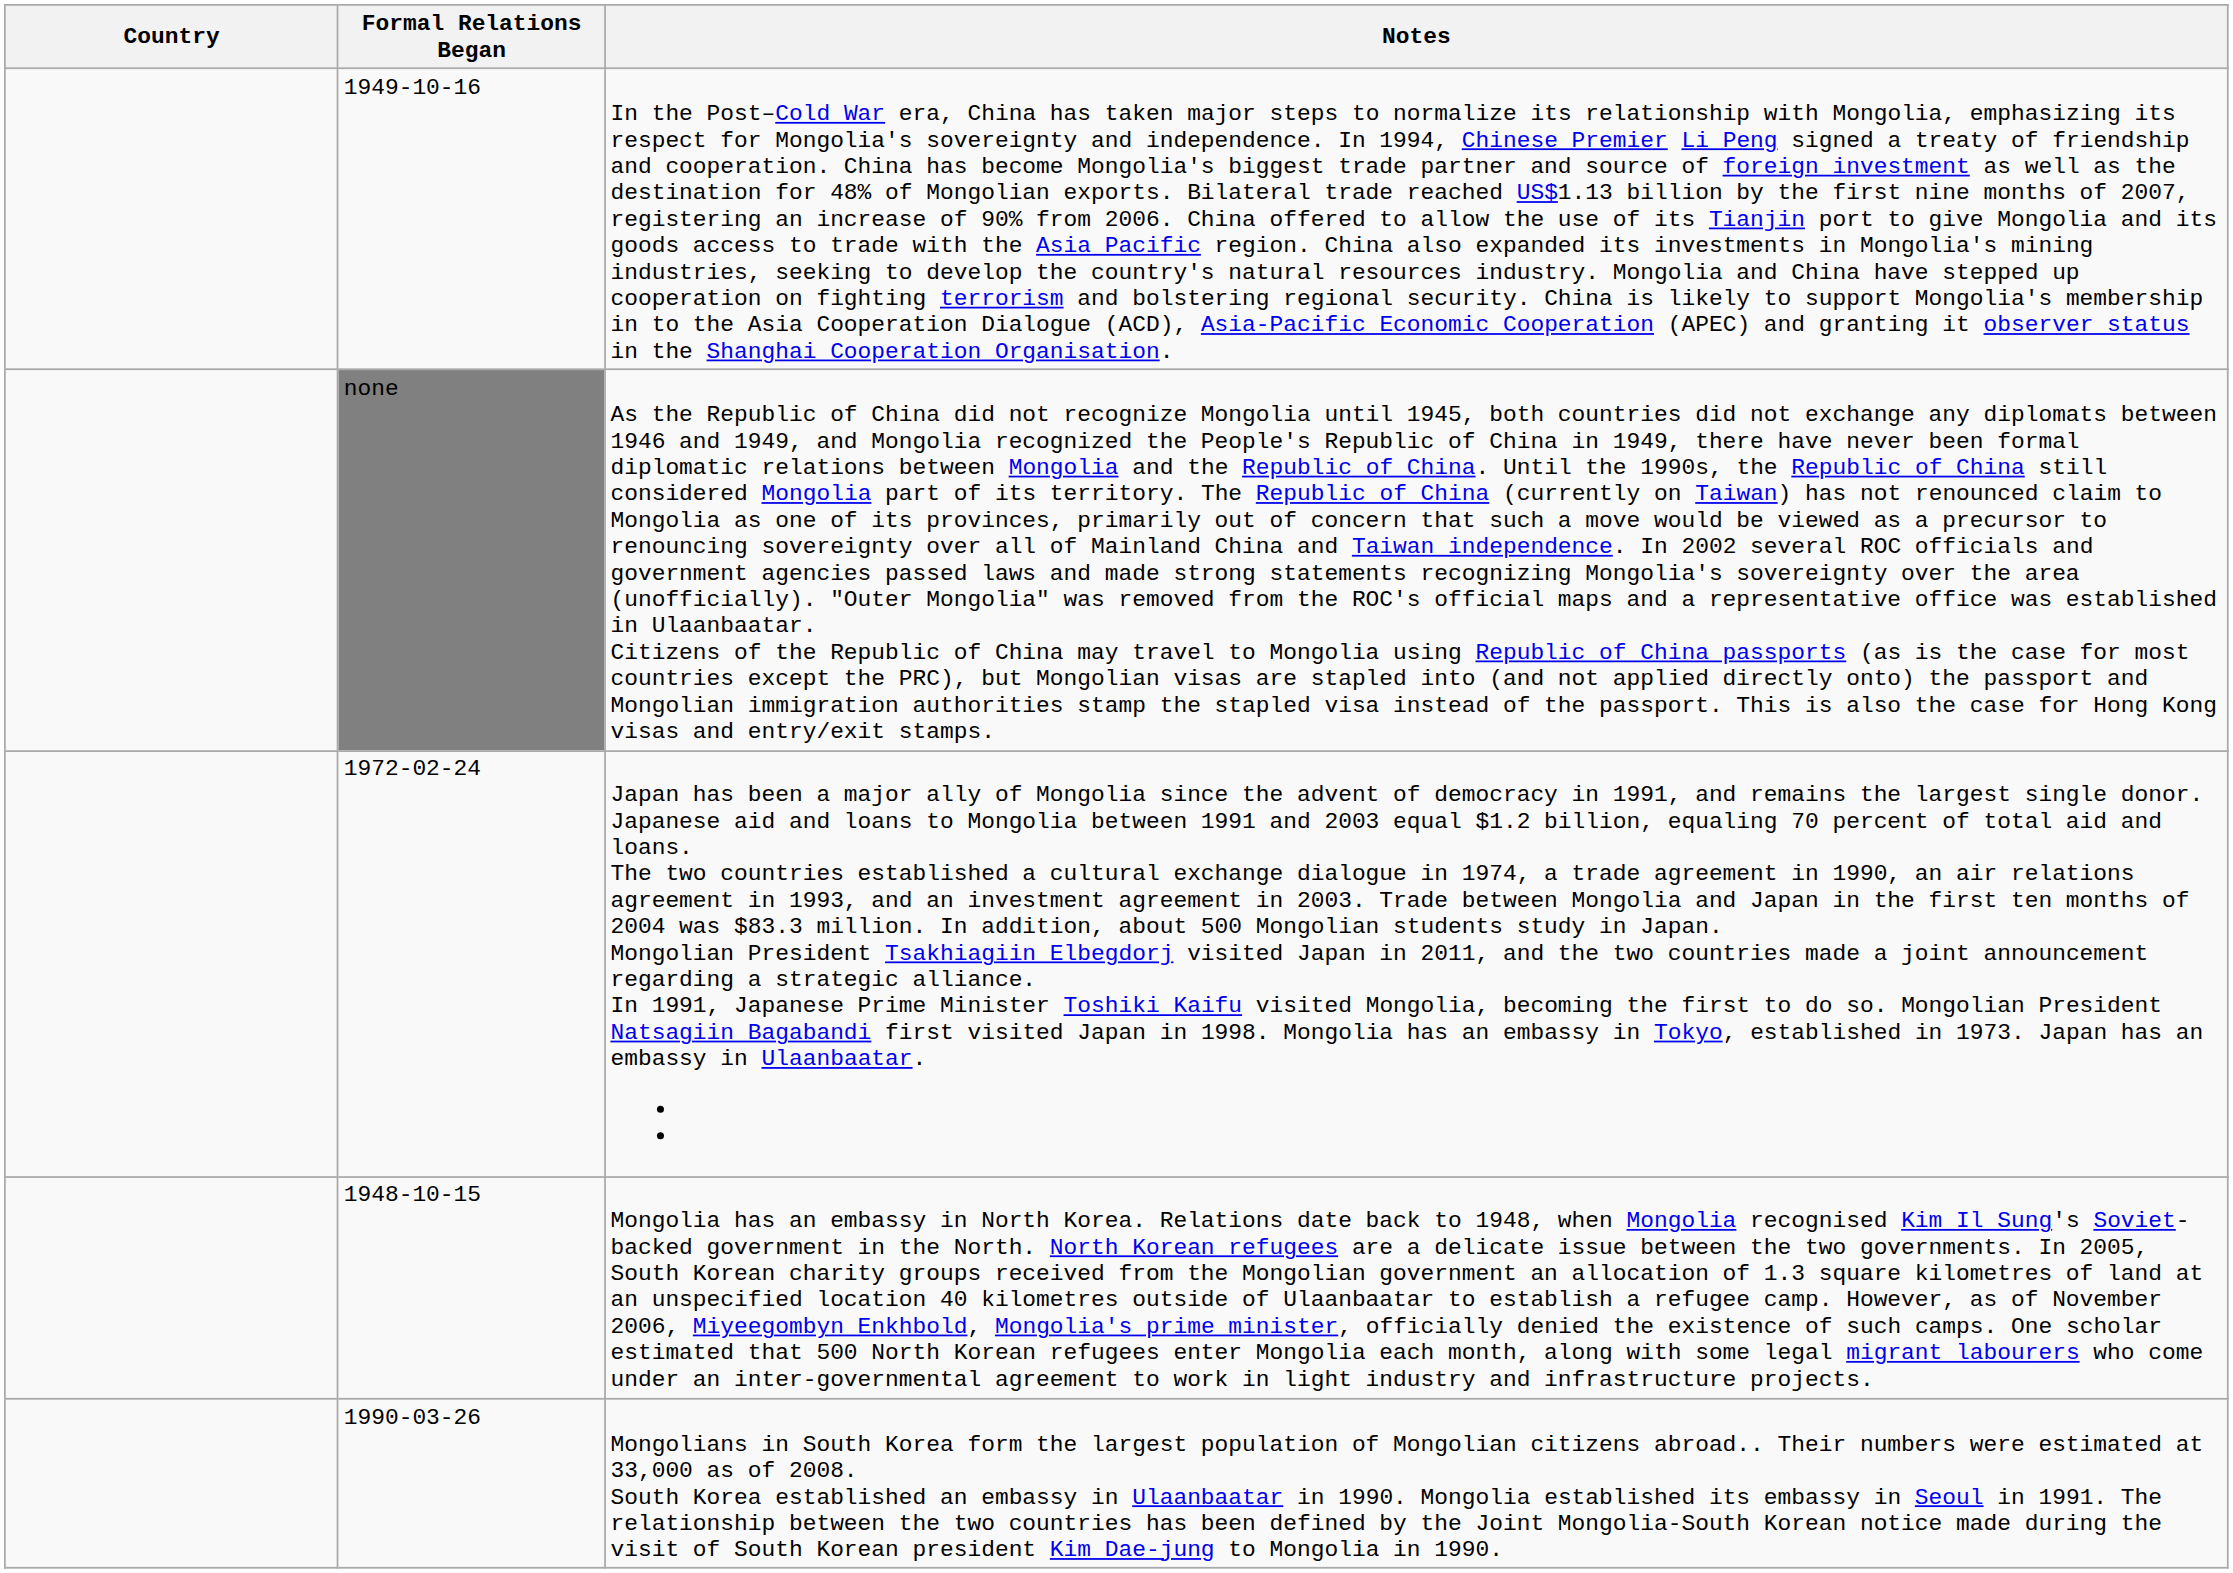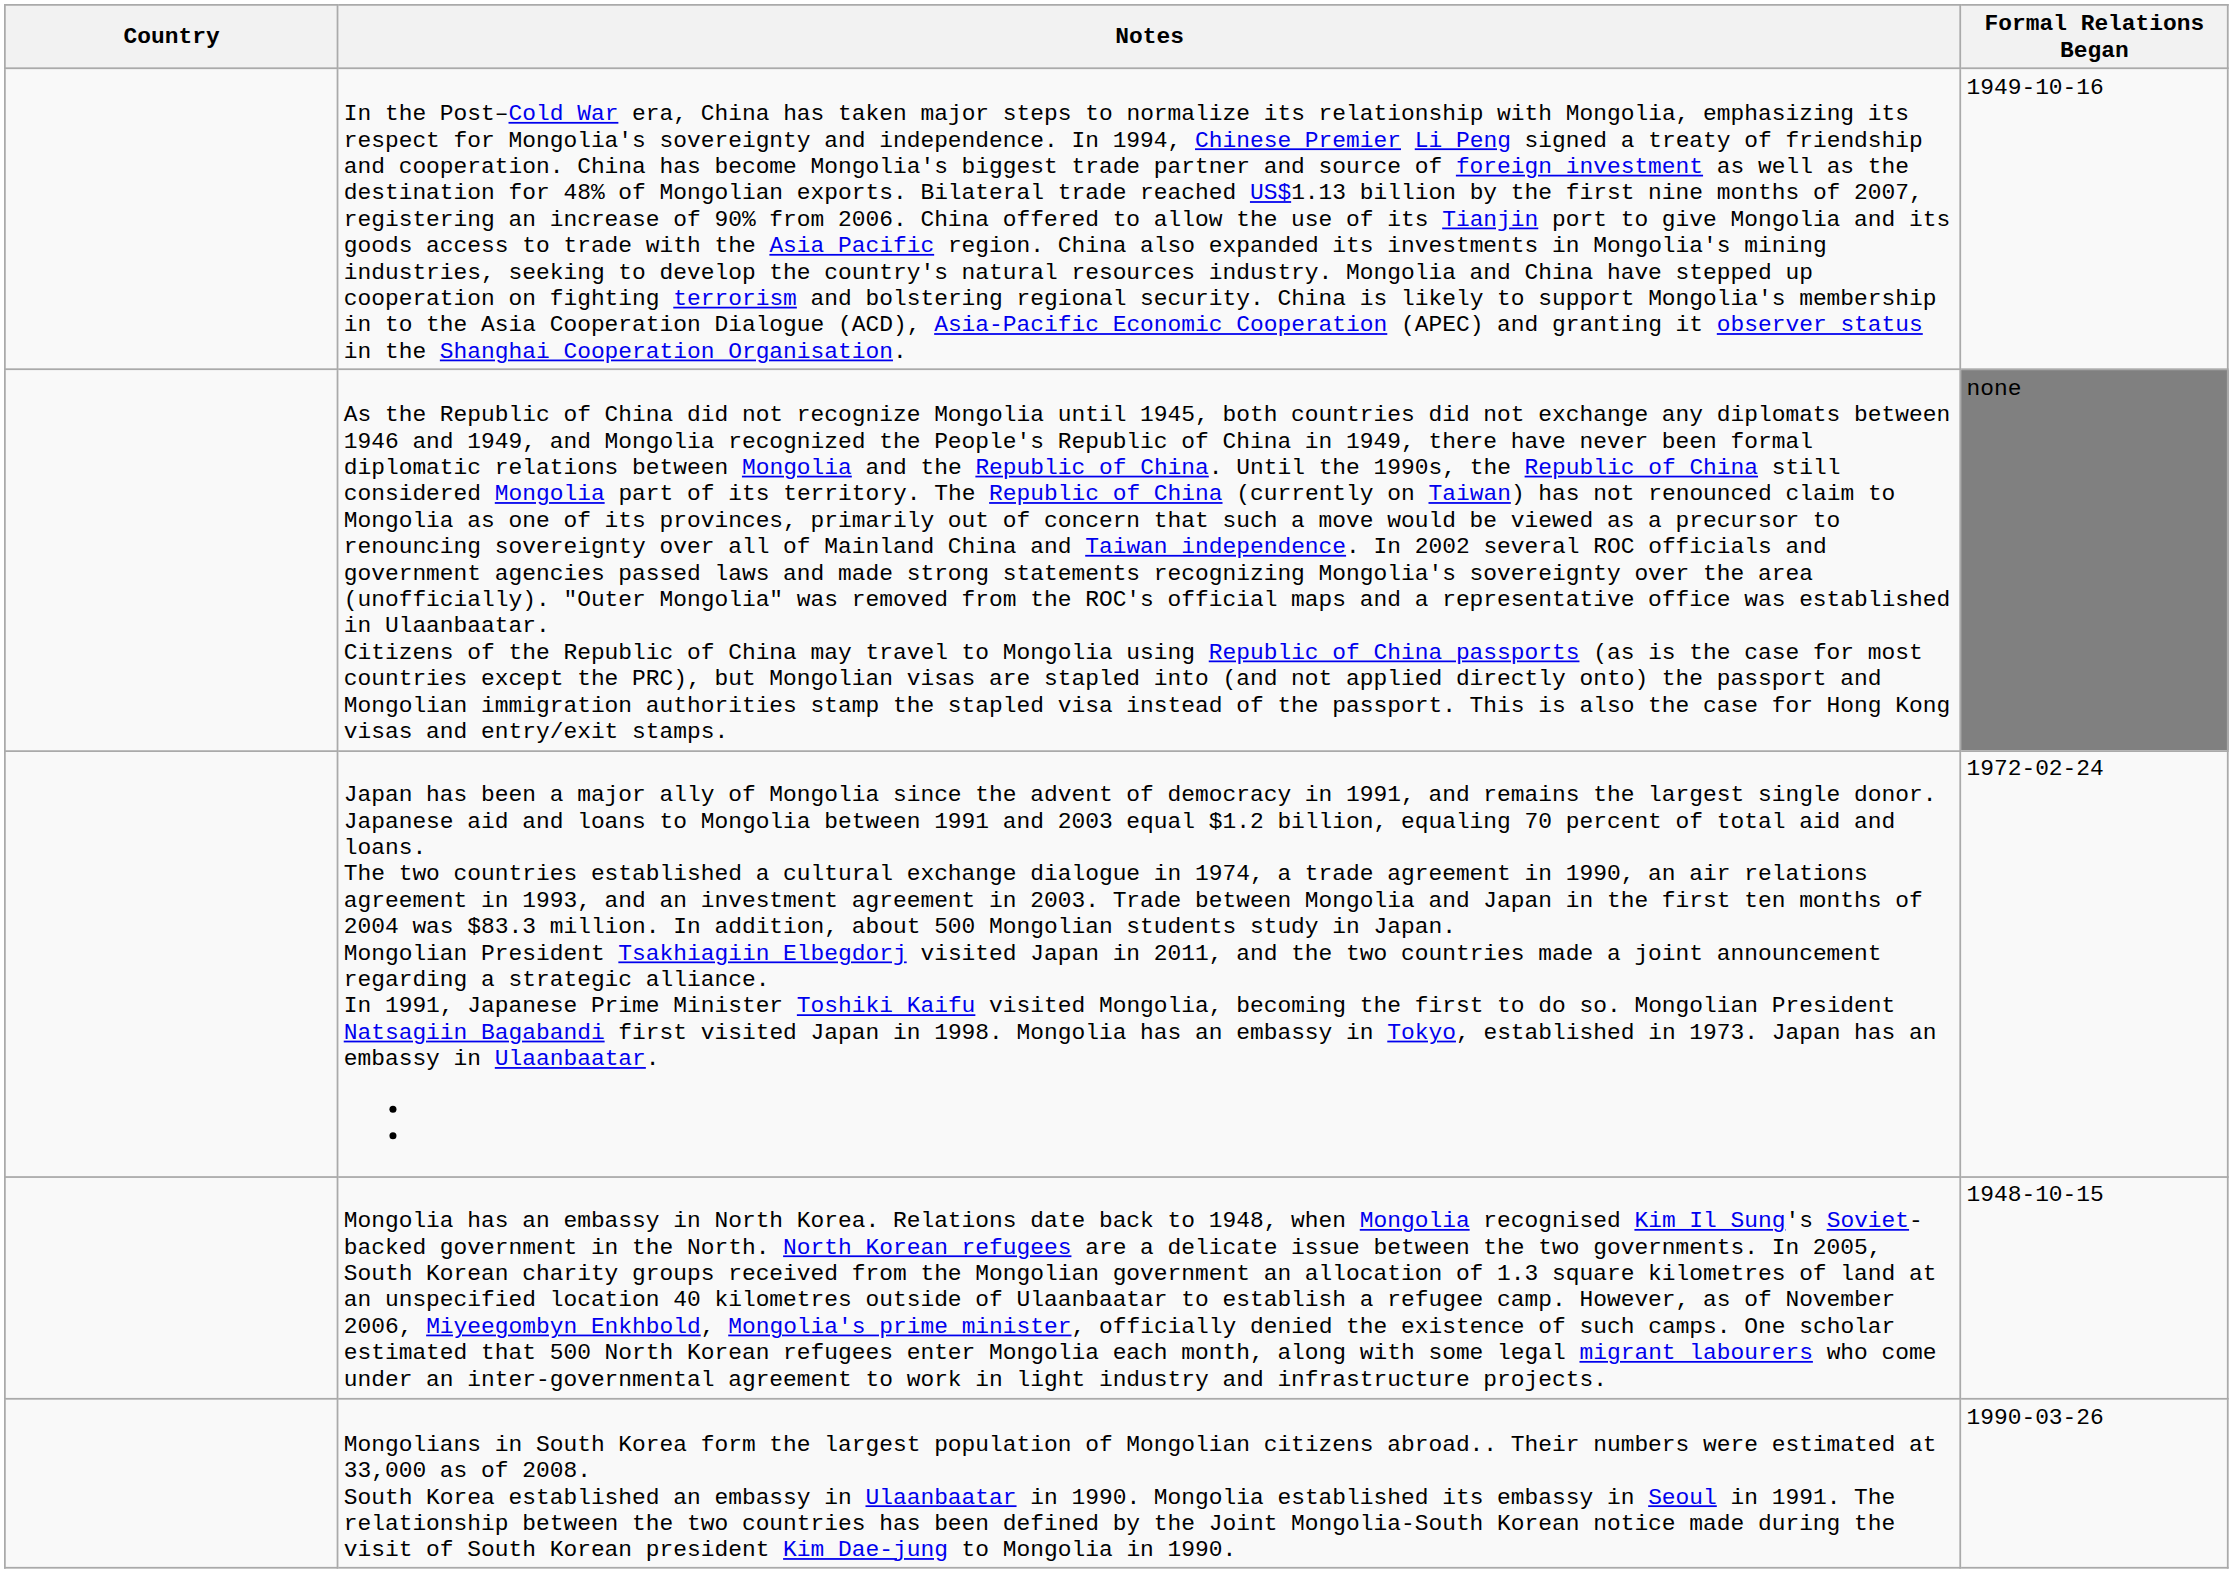columns swapped: (472, 37) <-> (1416, 37)
